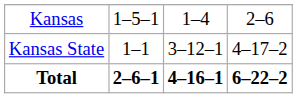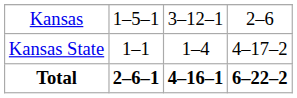(196, 19) 1–4 -> (196, 19) 3–12–1
(196, 48) 3–12–1 -> (196, 48) 1–4
